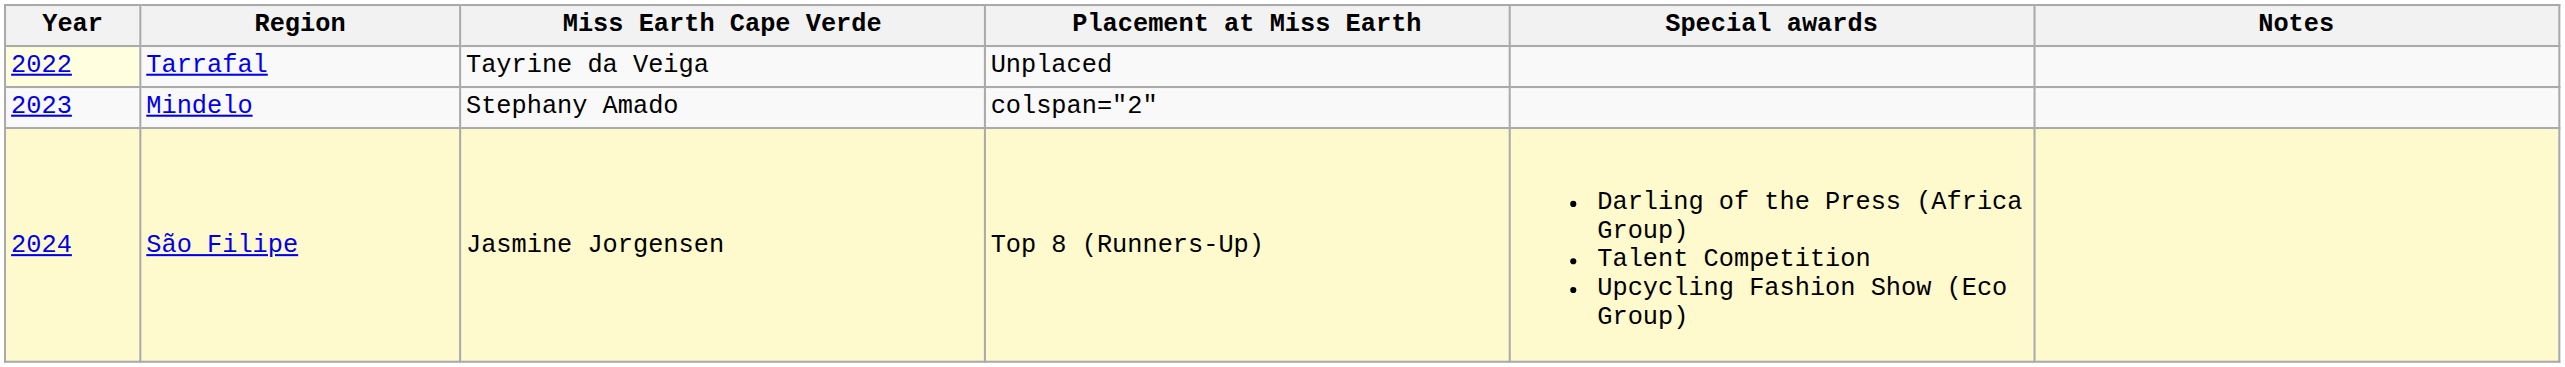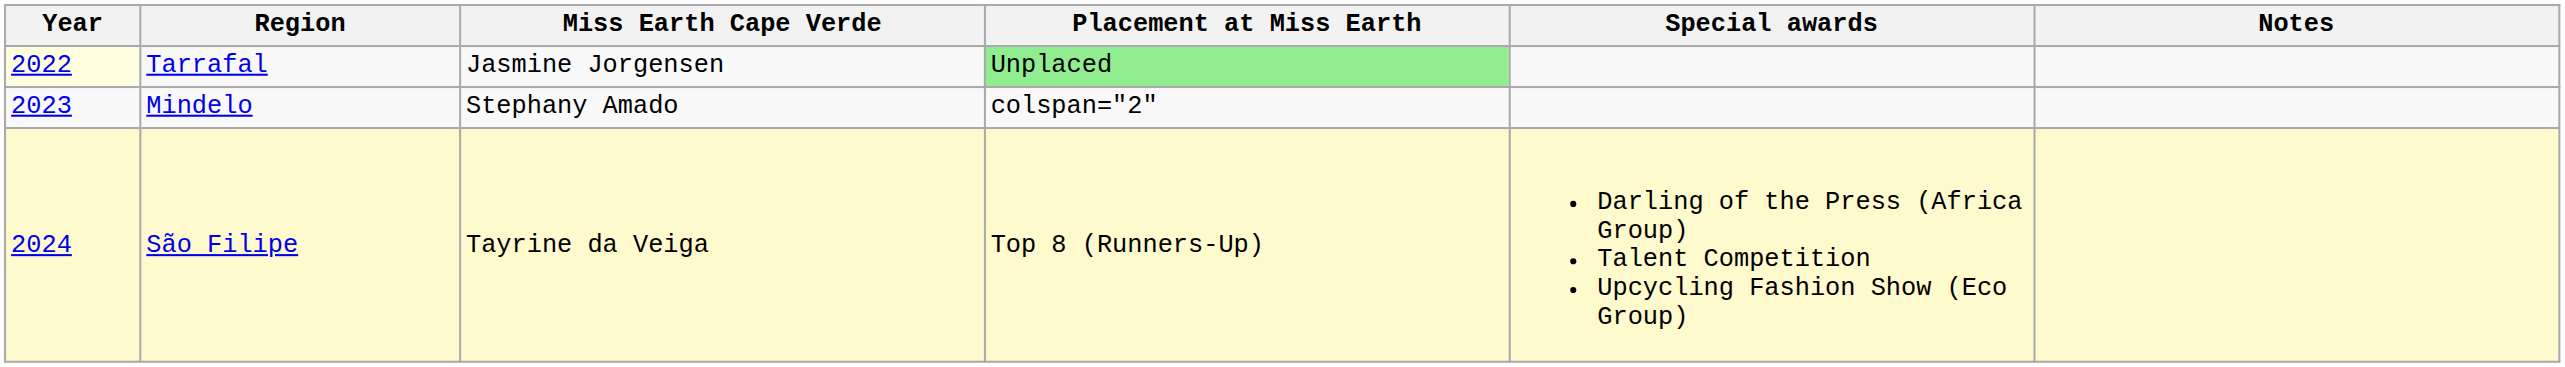(587, 67) Tayrine da Veiga -> (595, 67) Jasmine Jorgensen
(1051, 67) no background -> (1051, 67) lightgreen background
(595, 245) Jasmine Jorgensen -> (587, 245) Tayrine da Veiga
